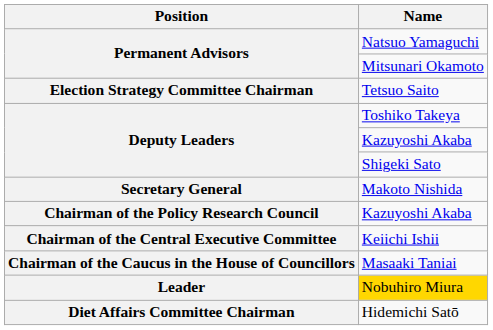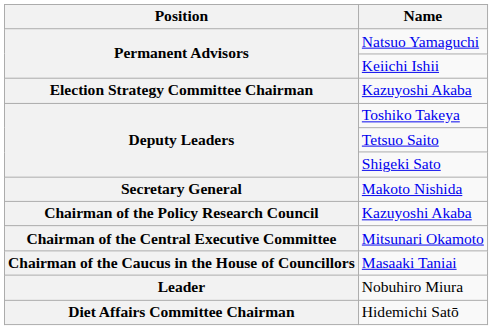(423, 66) Mitsunari Okamoto -> (400, 66) Keiichi Ishii
(400, 90) Tetsuo Saito -> (417, 90) Kazuyoshi Akaba
(417, 139) Kazuyoshi Akaba -> (400, 139) Tetsuo Saito
(400, 238) Keiichi Ishii -> (423, 238) Mitsunari Okamoto
(413, 287) gold background -> (413, 287) no background
